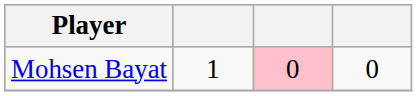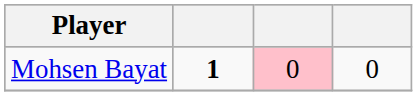(213, 68) normal -> (213, 68) bold
